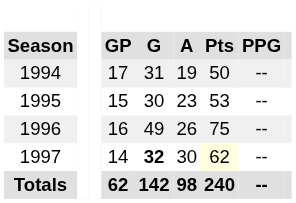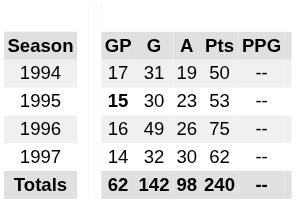(118, 101) normal -> (118, 101) bold
(154, 157) bold -> (154, 157) normal
(220, 157) lightyellow background -> (220, 157) no background
